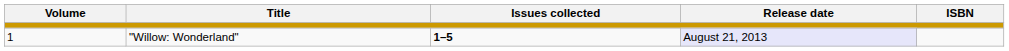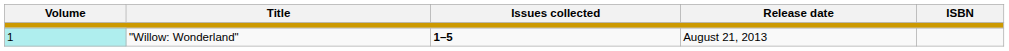(10, 37) no background -> (10, 37) paleturquoise background
(725, 37) lavender background -> (725, 37) no background
